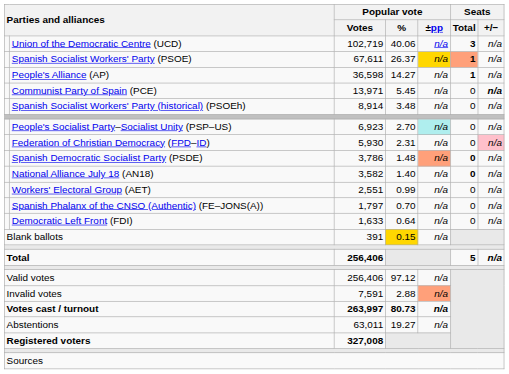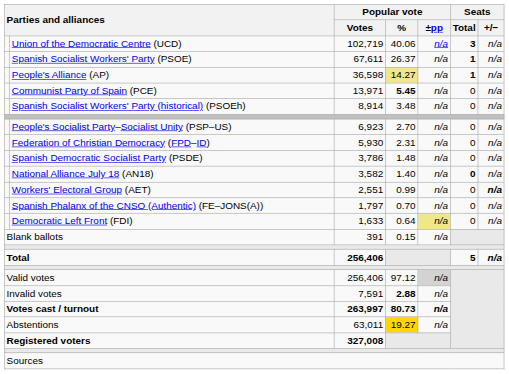(441, 59) gold background -> (441, 59) no background
(473, 59) lightsalmon background -> (473, 59) no background
(403, 75) no background -> (403, 75) khaki background
(406, 91) normal -> (406, 91) bold
(495, 91) bold -> (495, 91) normal
(441, 127) paleturquoise background -> (441, 127) no background
(495, 142) pink background -> (495, 142) no background
(441, 158) lightsalmon background -> (441, 158) no background
(473, 158) bold -> (473, 158) normal
(495, 189) normal -> (495, 189) bold
(441, 221) no background -> (441, 221) khaki background
(406, 237) gold background -> (406, 237) no background
(441, 277) no background -> (441, 277) lightgrey background
(406, 293) normal -> (406, 293) bold
(441, 293) lightsalmon background -> (441, 293) no background
(403, 325) no background -> (403, 325) gold background
